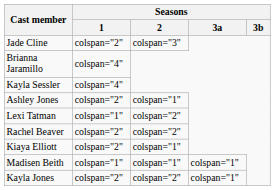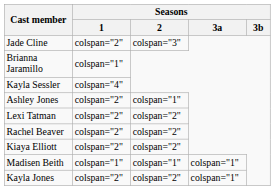(99, 64) colspan="4" -> (99, 64) colspan="1"
(99, 116) colspan="1" -> (99, 116) colspan="2"
(157, 147) colspan="1" -> (157, 147) colspan="2"
